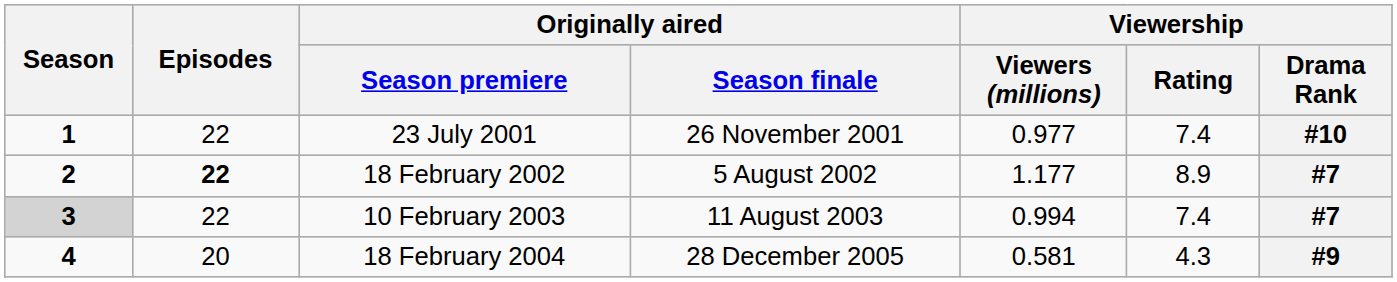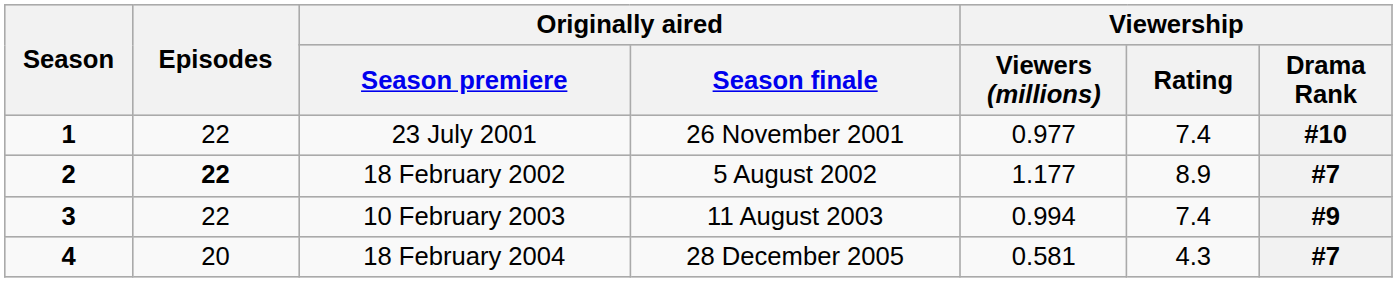(69, 216) lightgrey background -> (69, 216) no background
(1326, 216) #7 -> (1326, 216) #9
(1326, 256) #9 -> (1326, 256) #7
